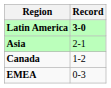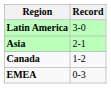(79, 28) bold -> (79, 28) normal
